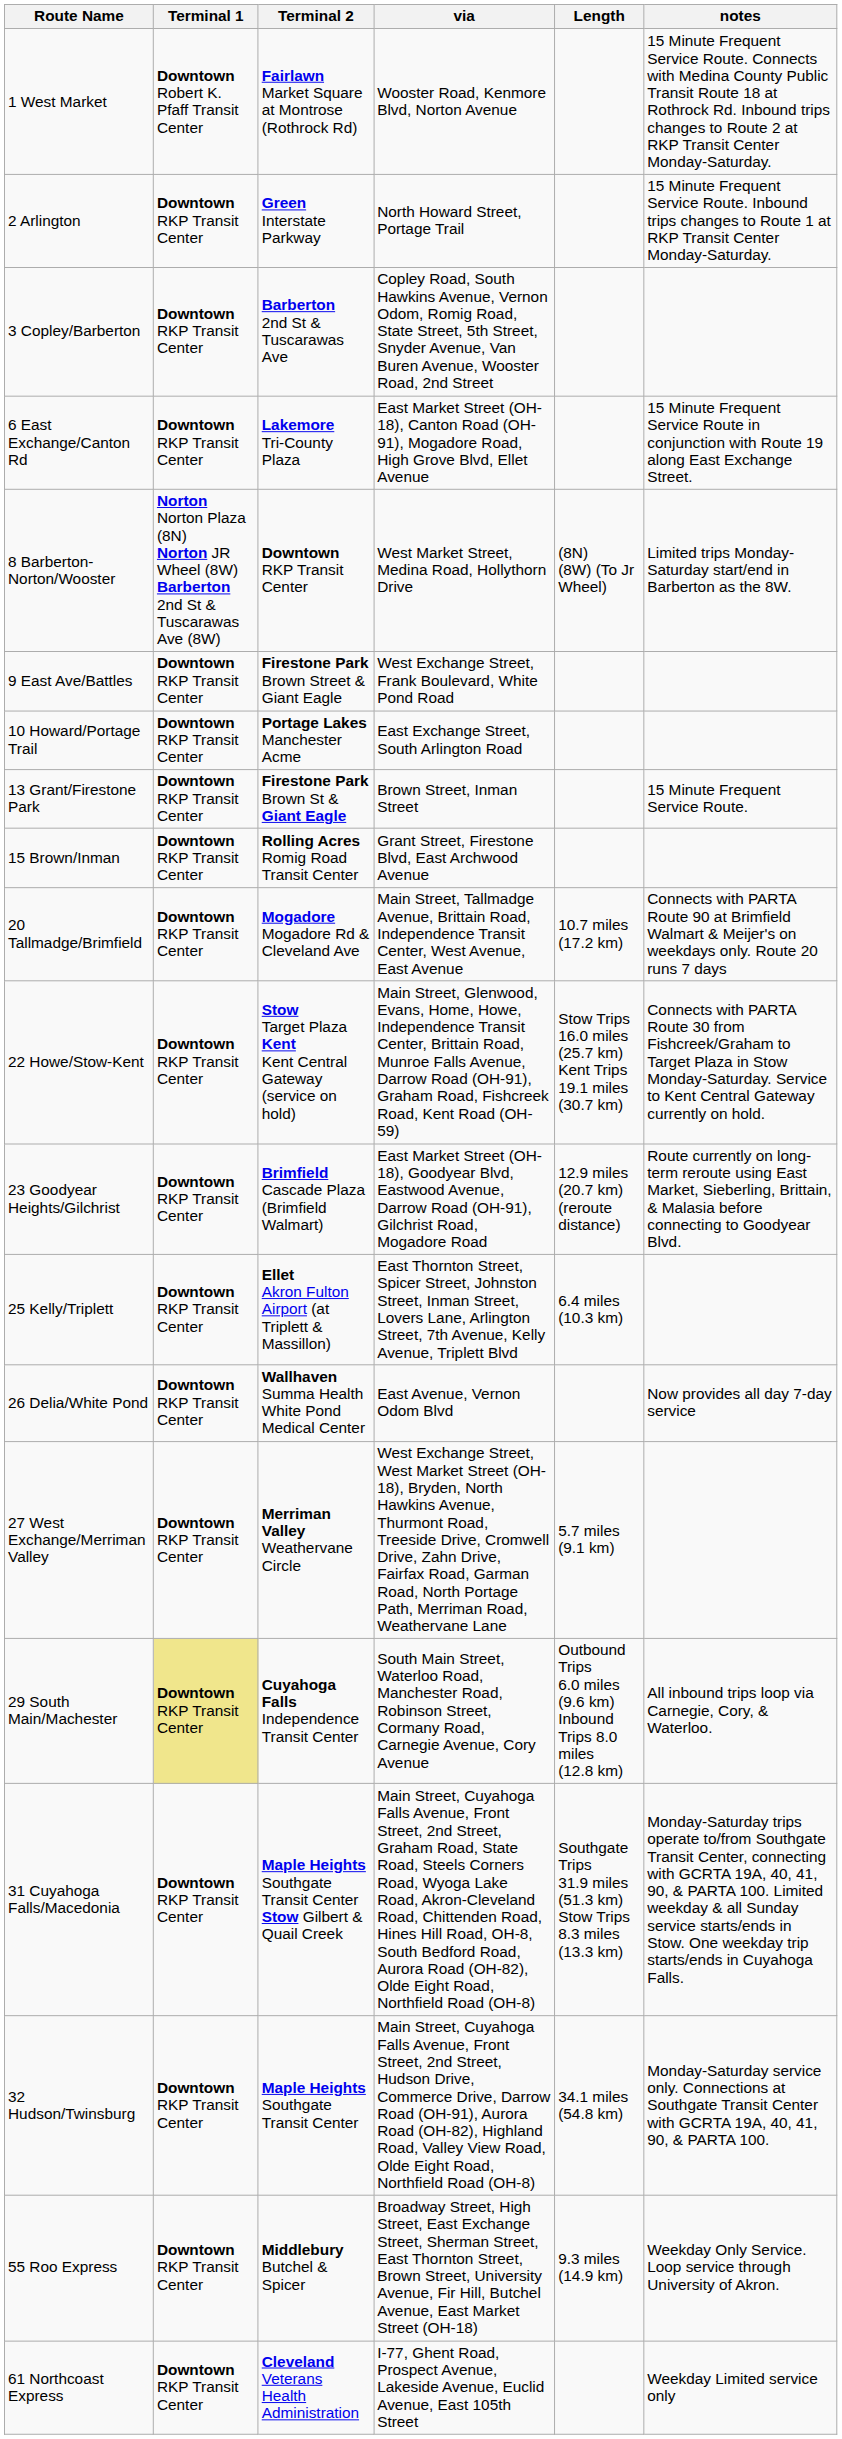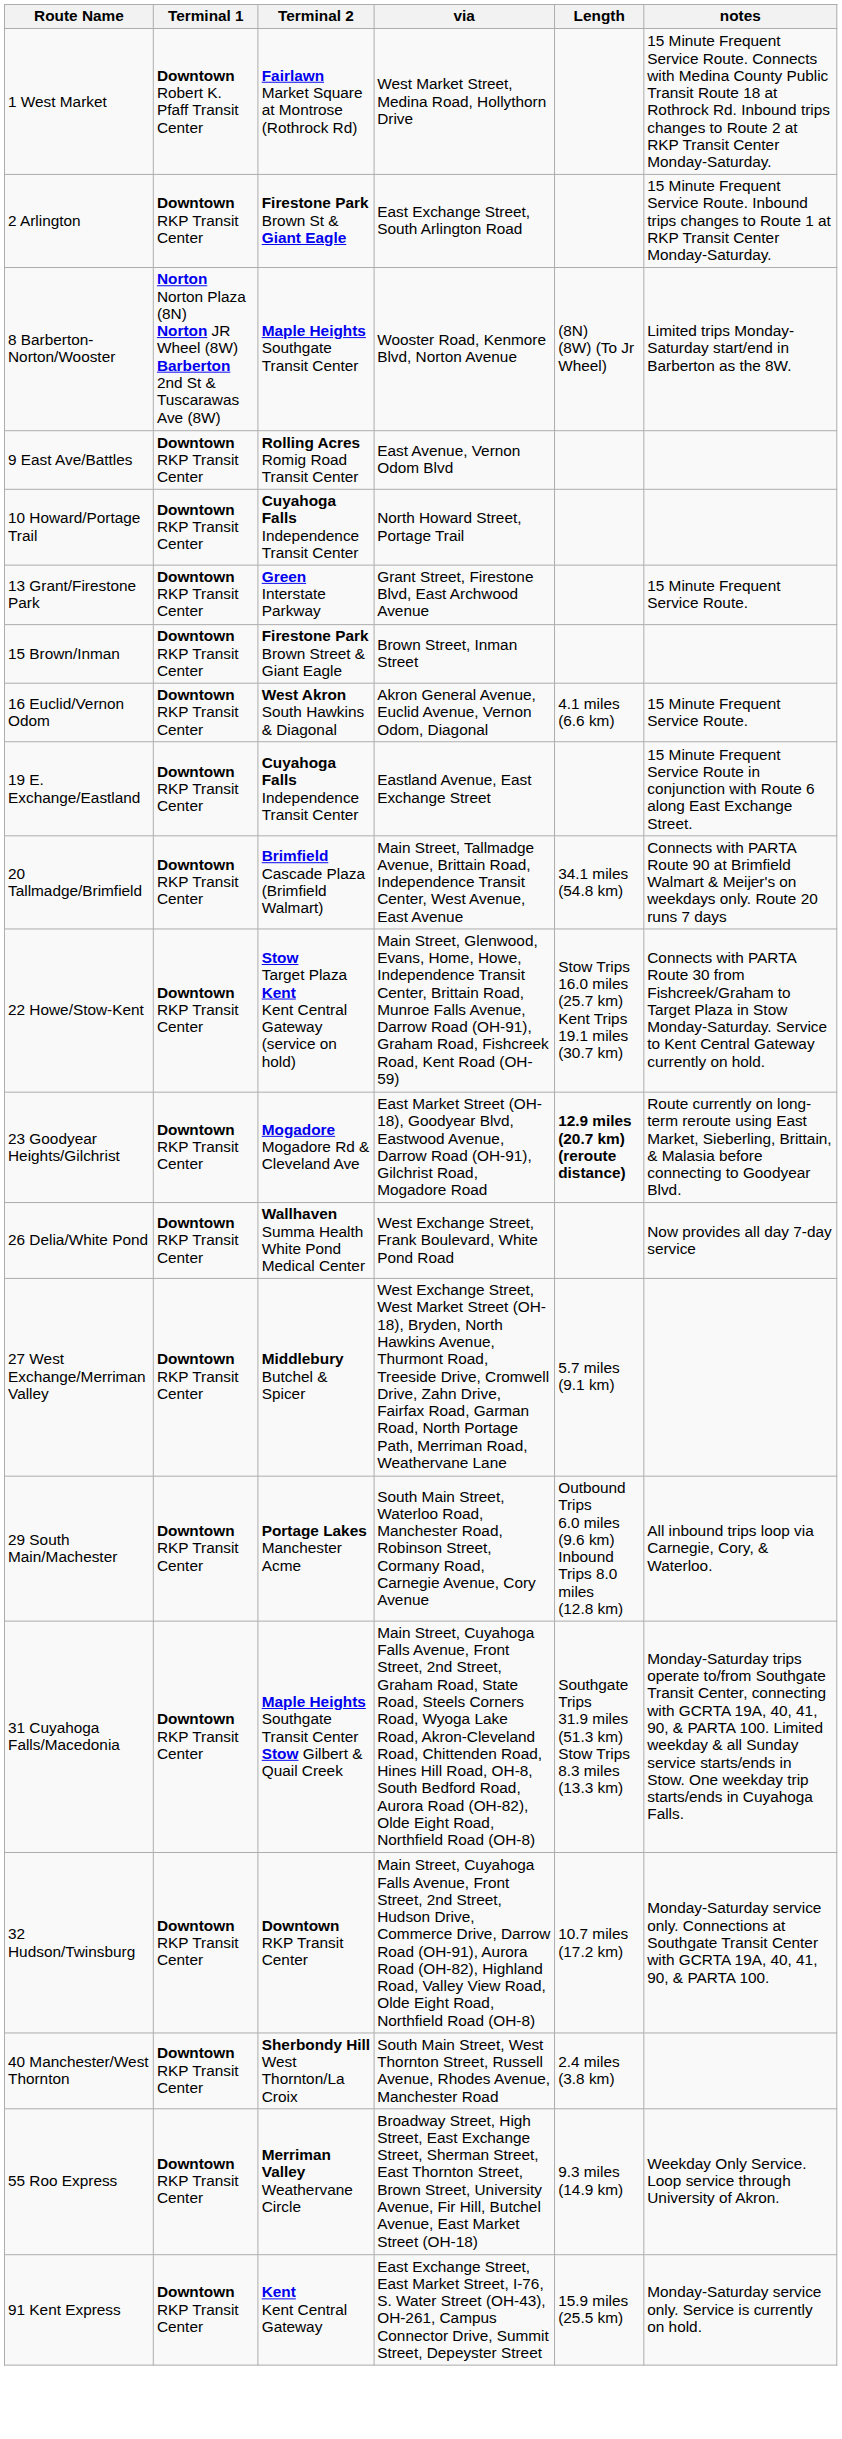(462, 101) Wooster Road, Kenmore Blvd, Norton Avenue -> (462, 101) West Market Street, Medina Road, Hollythorn Drive
(294, 220) Green Interstate Parkway -> (315, 220) Firestone Park Brown St & Giant Eagle
(449, 220) North Howard Street, Portage Trail -> (454, 220) East Exchange Street, South Arlington Road
- row: (74, 331)
- row: (69, 442)
(303, 570) Downtown RKP Transit Center -> (314, 348) Maple Heights Southgate Transit Center
(462, 570) West Market Street, Medina Road, Hollythorn Drive -> (462, 348) Wooster Road, Kenmore Blvd, Norton Avenue
(315, 681) Firestone Park Brown Street & Giant Eagle -> (311, 459) Rolling Acres Romig Road Transit Center
(457, 681) West Exchange Street, Frank Boulevard, White Pond Road -> (449, 459) East Avenue, Vernon Odom Blvd
(314, 740) Portage Lakes Manchester Acme -> (310, 527) Cuyahoga Falls Independence Transit Center
(454, 740) East Exchange Street, South Arlington Road -> (449, 527) North Howard Street, Portage Trail
(315, 799) Firestone Park Brown St & Giant Eagle -> (294, 594) Green Interstate Parkway
(447, 799) Brown Street, Inman Street -> (455, 594) Grant Street, Firestone Blvd, East Archwood Avenue
(311, 857) Rolling Acres Romig Road Transit Center -> (315, 653) Firestone Park Brown Street & Giant Eagle
(455, 858) Grant Street, Firestone Blvd, East Archwood Avenue -> (447, 653) Brown Street, Inman Street
+ row: (66, 712)
+ row: (74, 788)
(316, 934) Mogadore Mogadore Rd & Cleveland Ave -> (313, 882) Brimfield Cascade Plaza (Brimfield Walmart)
(593, 934) 10.7 miles (17.2 km) -> (593, 882) 34.1 miles (54.8 km)
(313, 1198) Brimfield Cascade Plaza (Brimfield Walmart) -> (316, 1147) Mogadore Mogadore Rd & Cleveland Ave
(593, 1198) normal -> (595, 1147) bold
- row: (61, 1309)
(449, 1403) East Avenue, Vernon Odom Blvd -> (457, 1240) West Exchange Street, Frank Boulevard, White Pond Road
(307, 1539) Merriman Valley Weathervane Circle -> (303, 1377) Middlebury Butchel & Spicer
(198, 1711) khaki background -> (198, 1548) no background
(310, 1711) Cuyahoga Falls Independence Transit Center -> (314, 1548) Portage Lakes Manchester Acme
(314, 2105) Maple Heights Southgate Transit Center -> (303, 1942) Downtown RKP Transit Center
(593, 2105) 34.1 miles (54.8 km) -> (593, 1942) 10.7 miles (17.2 km)
+ row: (78, 2070)
(303, 2268) Middlebury Butchel & Spicer -> (307, 2181) Merriman Valley Weathervane Circle
- row: (56, 2387)
+ row: (64, 2309)
